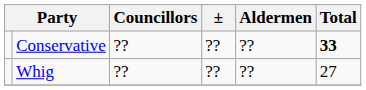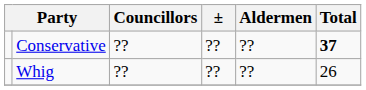(328, 44) 33 -> (328, 44) 37
(328, 71) 27 -> (328, 71) 26
